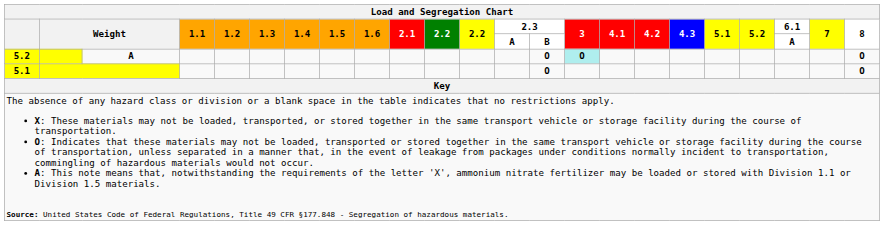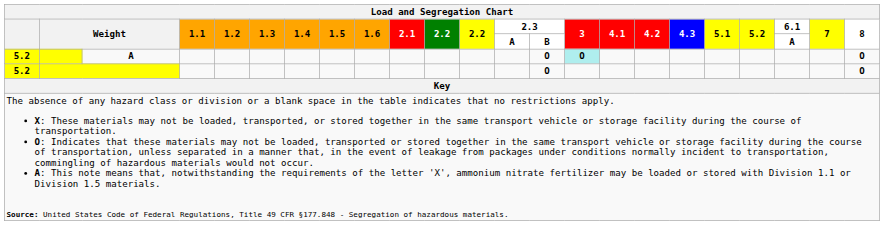(22, 71) 5.1 -> (22, 71) 5.2
